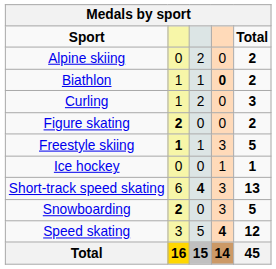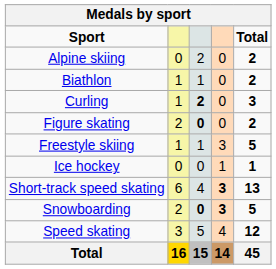(222, 80) bold -> (222, 80) normal
(200, 102) normal -> (200, 102) bold
(179, 123) bold -> (179, 123) normal
(200, 123) normal -> (200, 123) bold
(179, 145) bold -> (179, 145) normal
(200, 188) bold -> (200, 188) normal
(222, 188) normal -> (222, 188) bold
(179, 210) bold -> (179, 210) normal
(200, 210) normal -> (200, 210) bold
(222, 210) normal -> (222, 210) bold
(222, 232) bold -> (222, 232) normal
